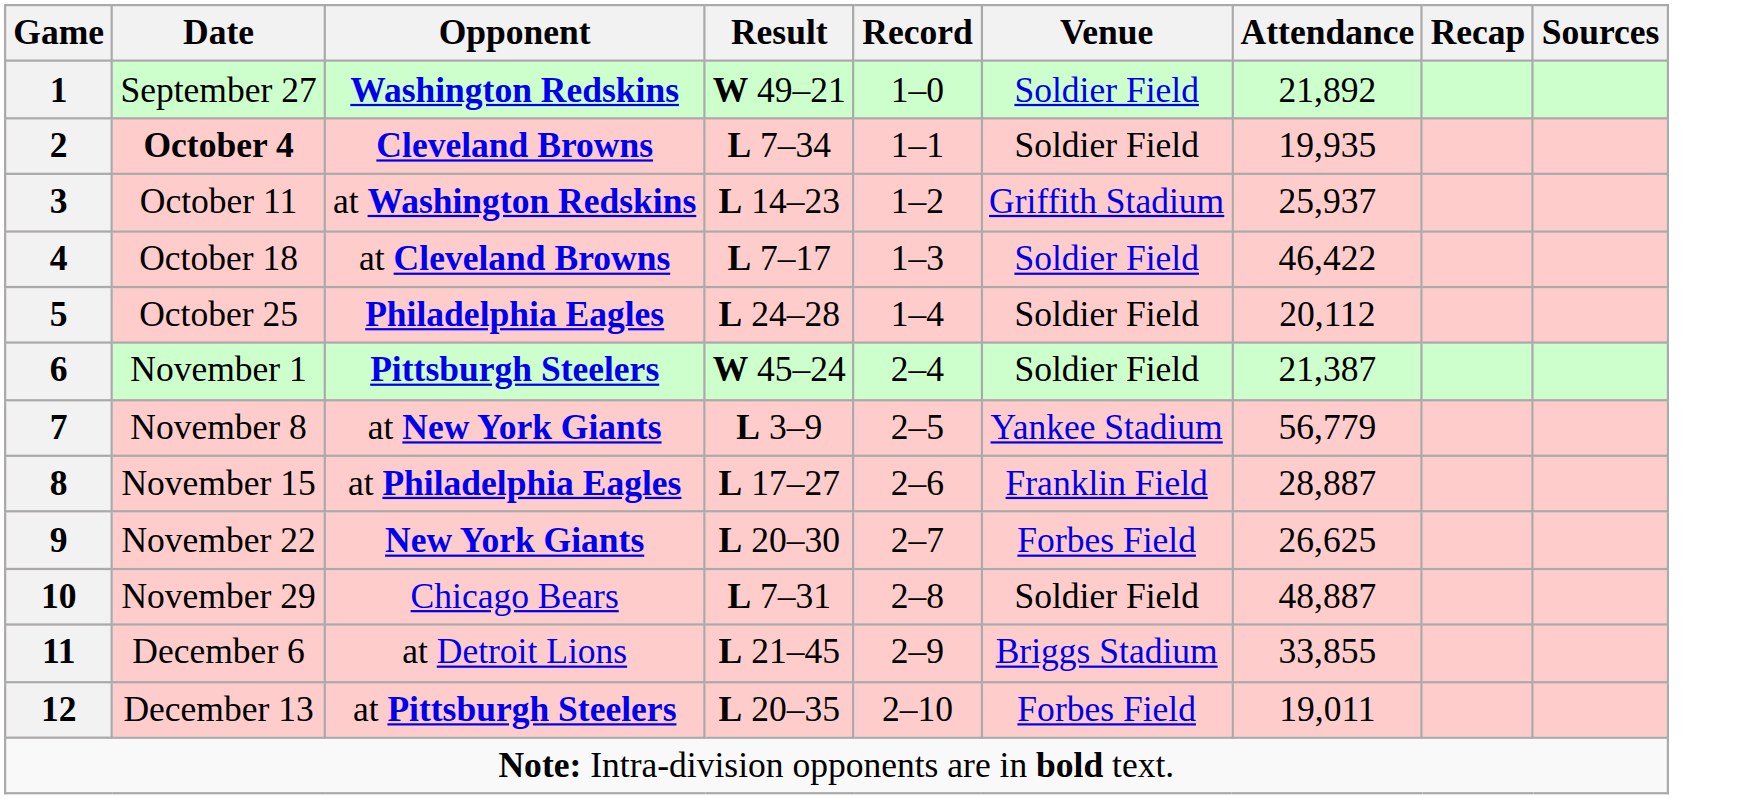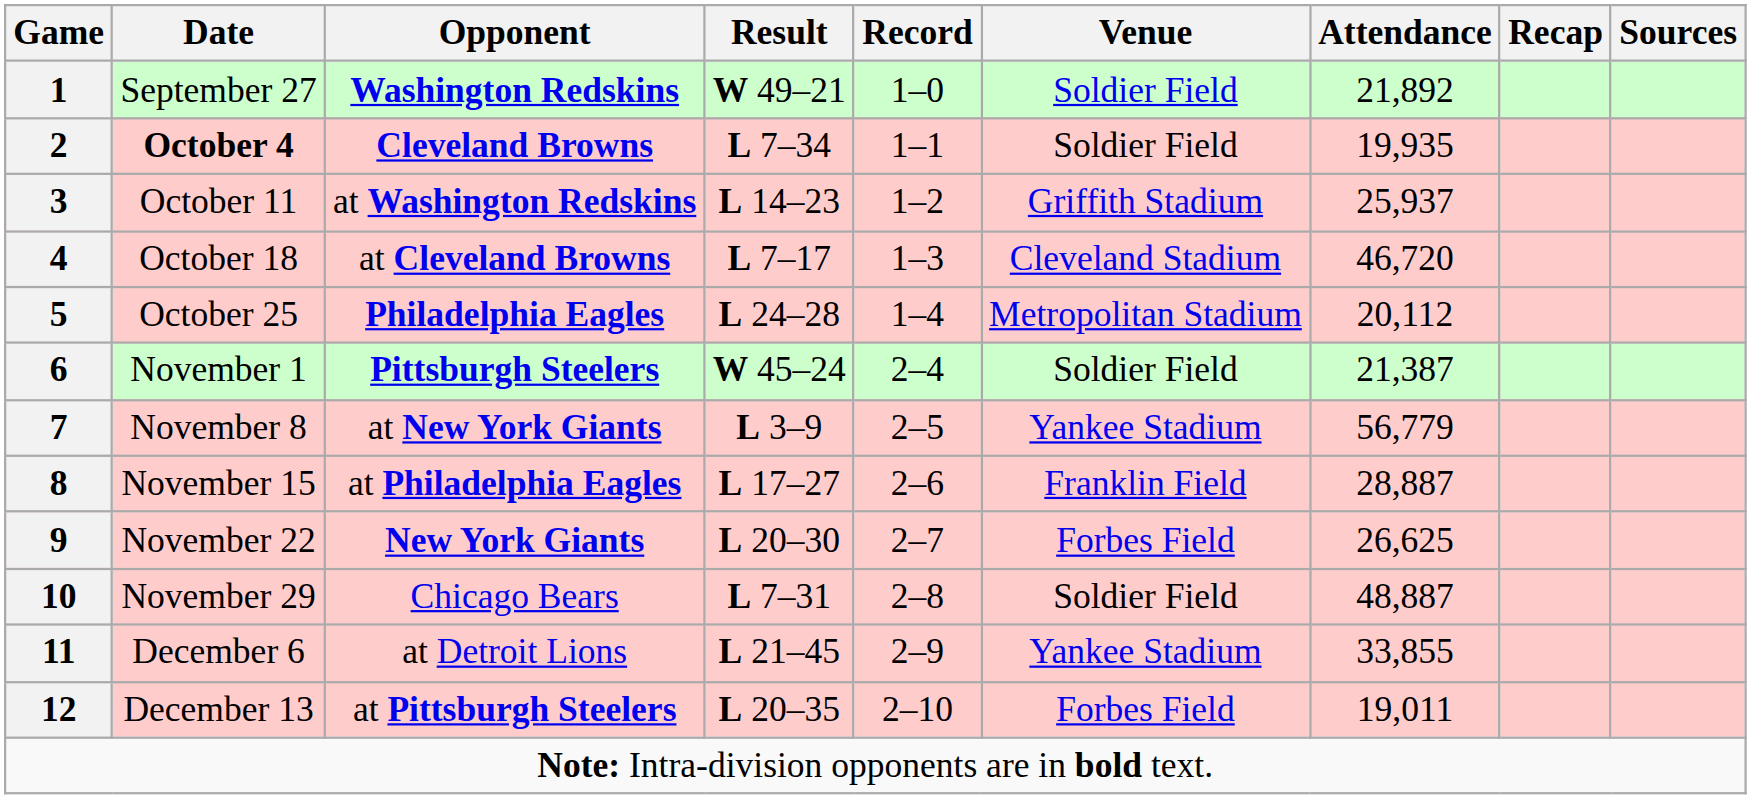(1107, 257) Soldier Field -> (1145, 257) Cleveland Stadium
(1327, 257) 46,422 -> (1405, 257) 46,720
(1107, 314) Soldier Field -> (1145, 314) Metropolitan Stadium
(1107, 652) Briggs Stadium -> (1145, 652) Yankee Stadium
